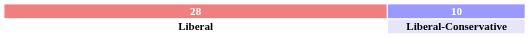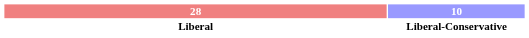(457, 26) lavender background -> (457, 26) no background
